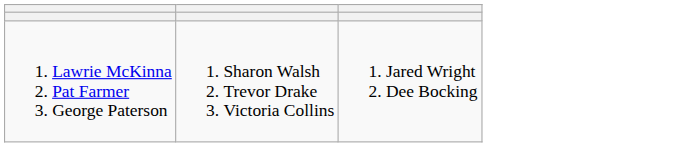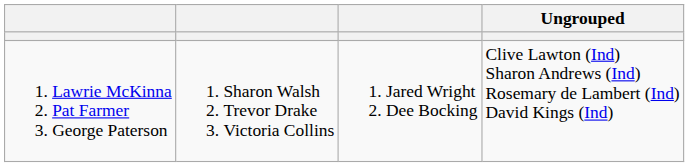+ column: (583, 36)
